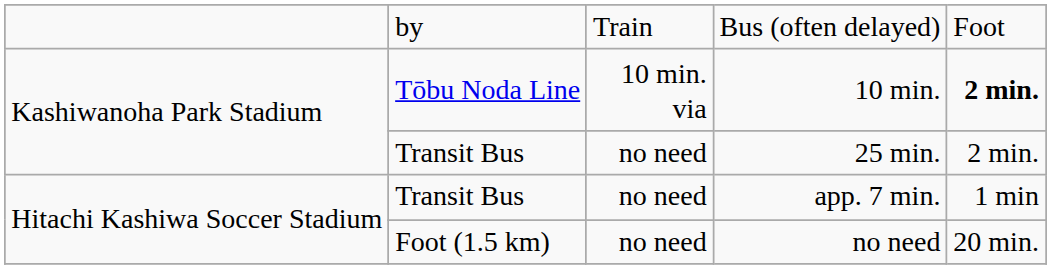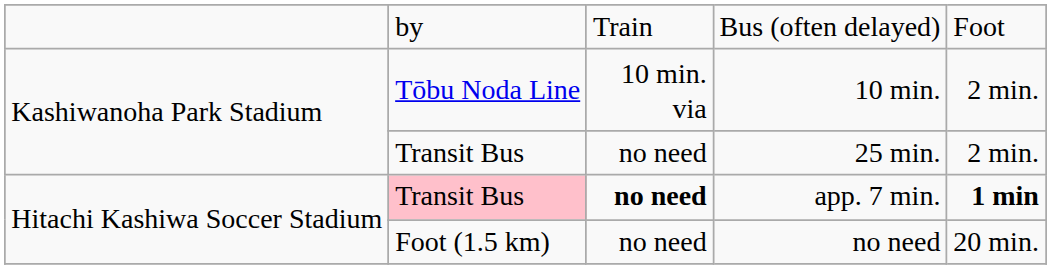(1002, 89) bold -> (1003, 89) normal
(460, 196) no background -> (460, 196) pink background
(663, 196) normal -> (660, 196) bold
(1007, 196) normal -> (1005, 196) bold
